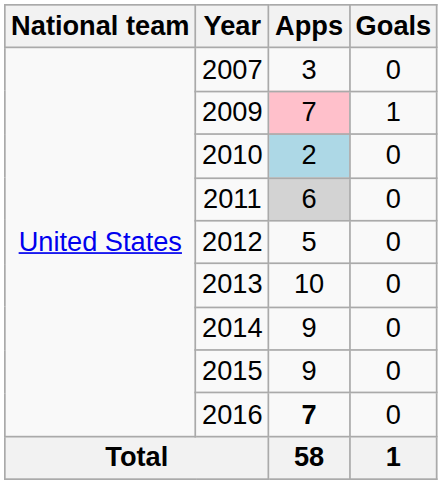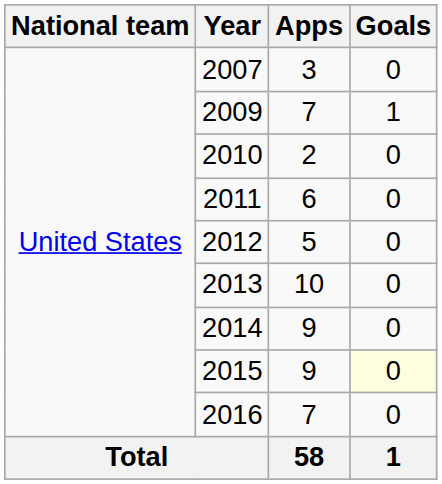(309, 112) pink background -> (309, 112) no background
(309, 155) lightblue background -> (309, 155) no background
(309, 198) lightgrey background -> (309, 198) no background
(393, 371) no background -> (393, 371) lightyellow background
(309, 414) bold -> (309, 414) normal
